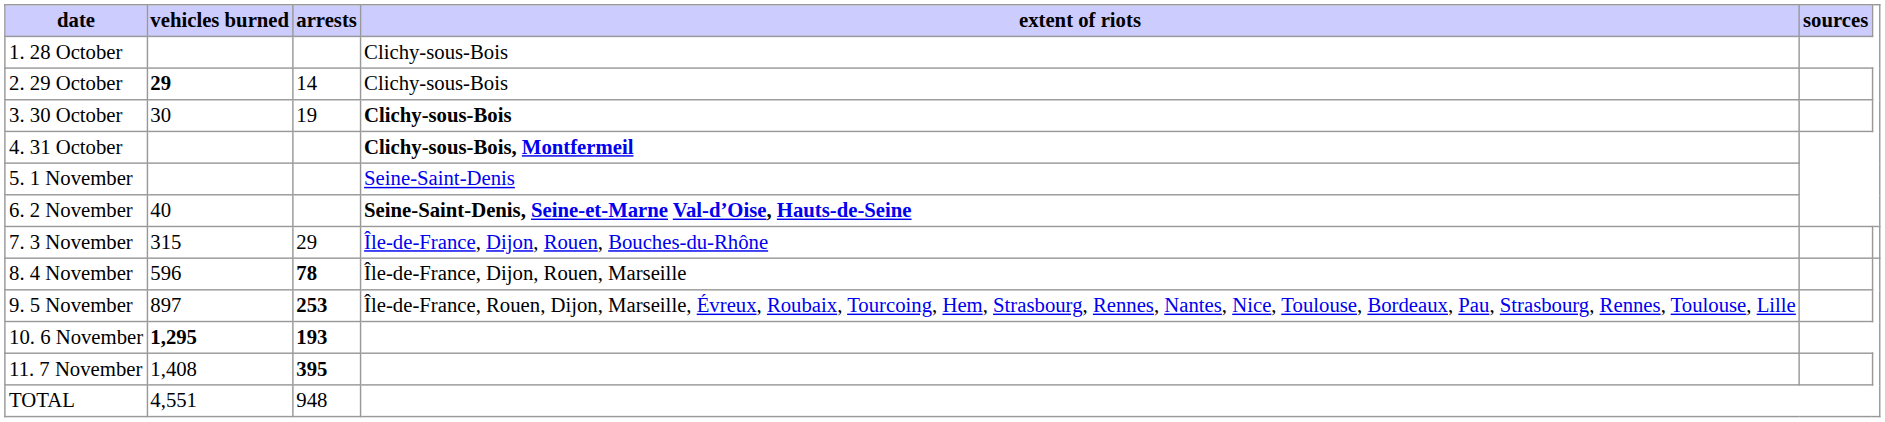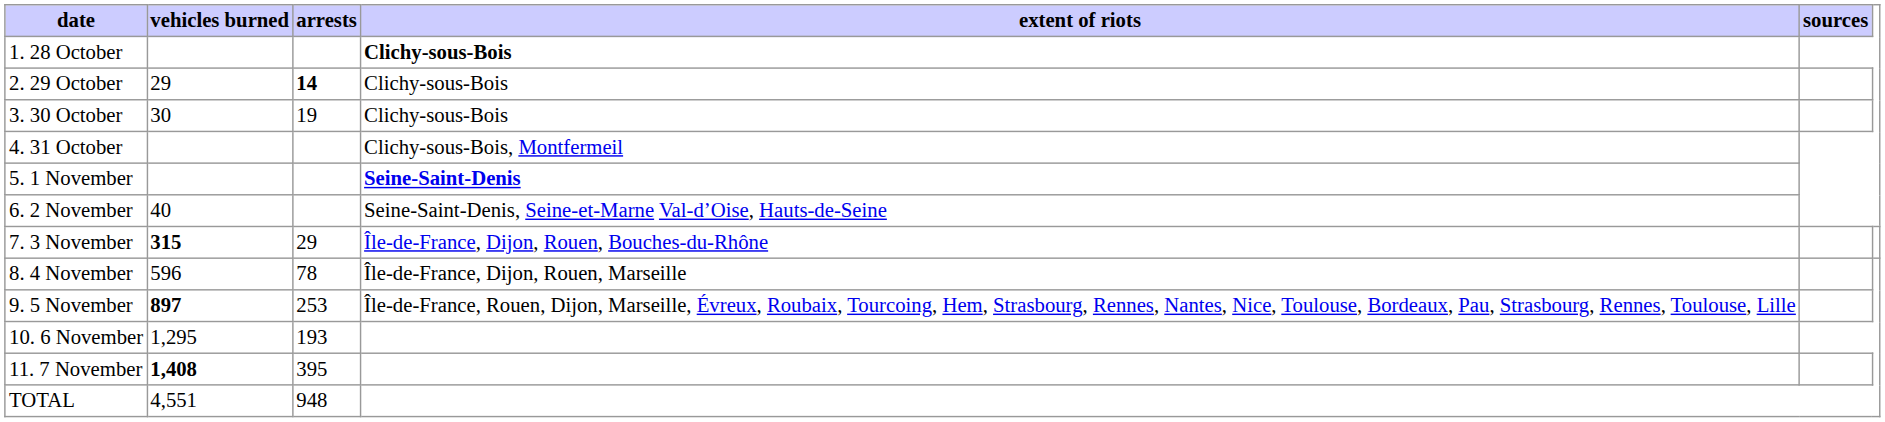(436, 52) normal -> (438, 52) bold
(161, 84) bold -> (161, 84) normal
(307, 84) normal -> (307, 84) bold
(438, 115) bold -> (436, 115) normal
(499, 147) bold -> (494, 147) normal
(439, 179) normal -> (442, 179) bold
(638, 210) bold -> (625, 210) normal
(166, 242) normal -> (166, 242) bold
(307, 274) bold -> (307, 274) normal
(166, 305) normal -> (166, 305) bold
(312, 305) bold -> (312, 305) normal
(174, 337) bold -> (174, 337) normal
(312, 337) bold -> (312, 337) normal
(174, 369) normal -> (174, 369) bold
(312, 369) bold -> (312, 369) normal
